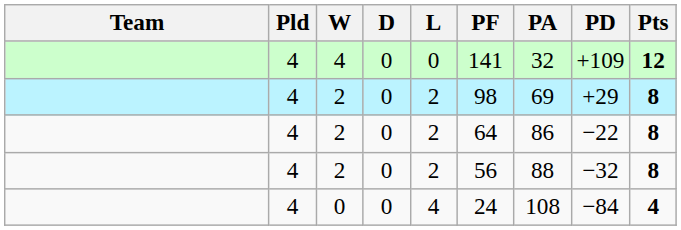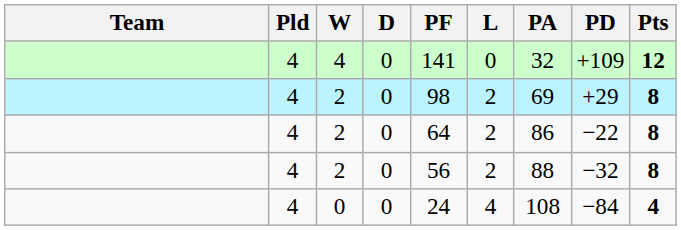columns swapped: (433, 22) <-> (485, 22)
